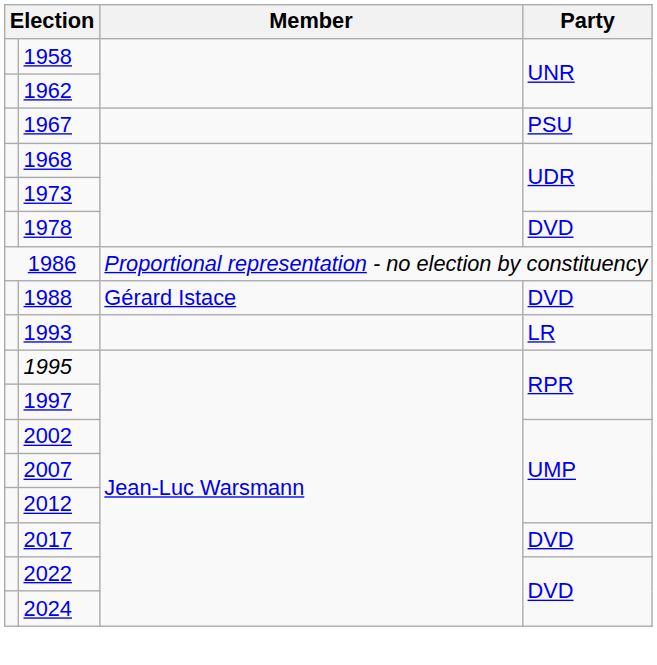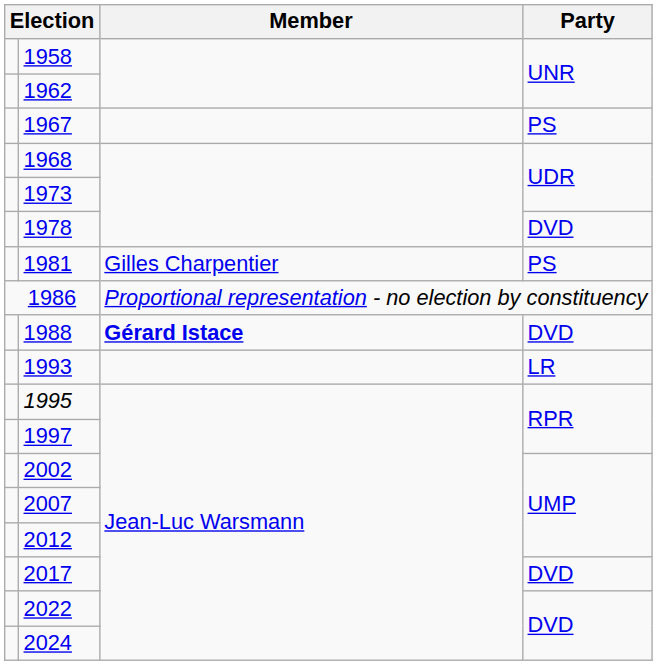(550, 125) PSU -> (542, 125) PS
+ row: (48, 263)
(170, 297) normal -> (174, 332) bold
